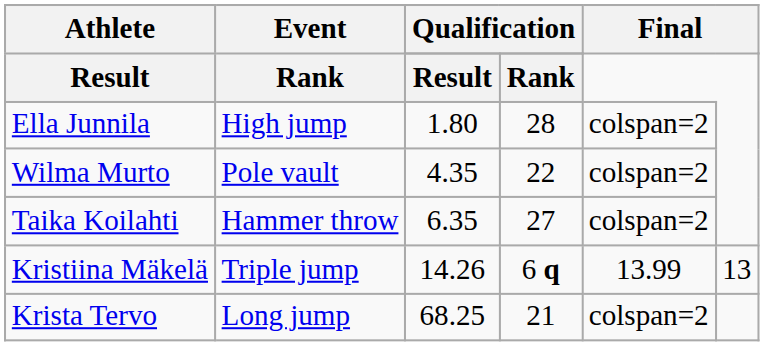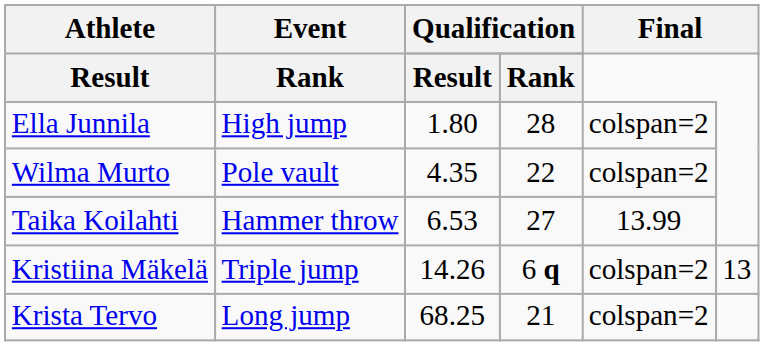(452, 220) 6.35 -> (452, 220) 6.53
(649, 220) colspan=2 -> (649, 220) 13.99
(649, 268) 13.99 -> (649, 268) colspan=2
